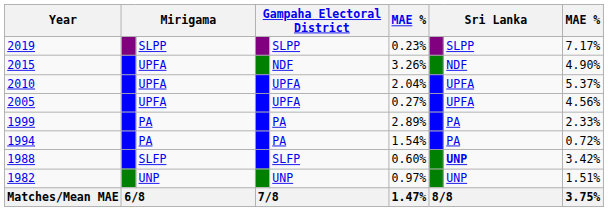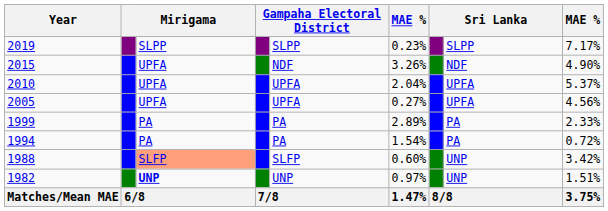(153, 159) no background -> (153, 159) lightsalmon background
(457, 159) bold -> (457, 159) normal
(149, 178) normal -> (149, 178) bold
